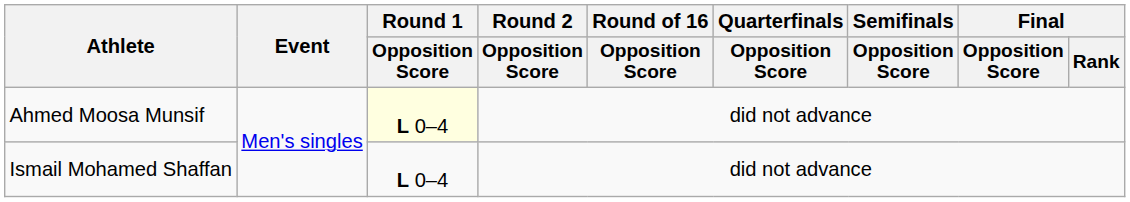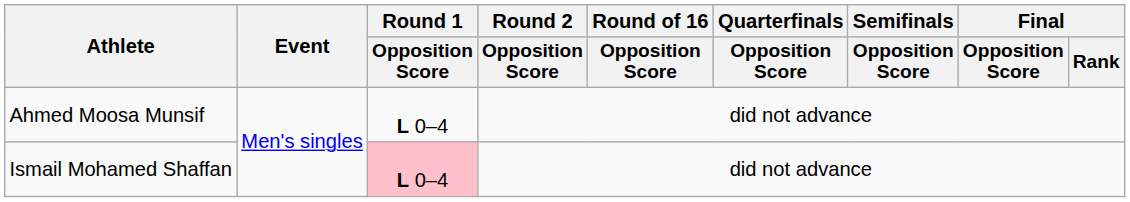(422, 126) lightyellow background -> (422, 126) no background
(422, 181) no background -> (422, 181) pink background
